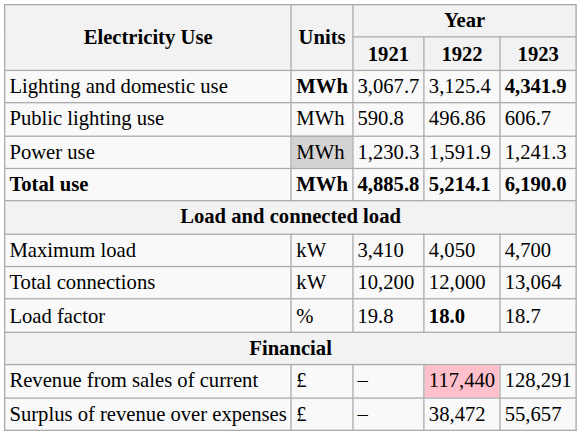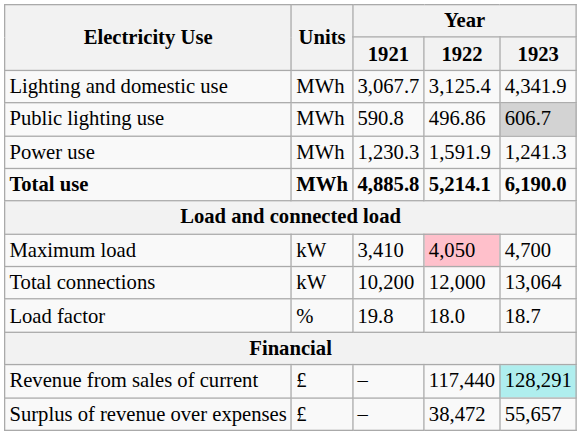(322, 86) bold -> (320, 86) normal
(536, 86) bold -> (536, 86) normal
(528, 119) no background -> (528, 119) lightgrey background
(320, 151) lightgrey background -> (320, 151) no background
(452, 250) no background -> (452, 250) pink background
(447, 315) bold -> (447, 315) normal
(462, 380) pink background -> (462, 380) no background
(538, 380) no background -> (538, 380) paleturquoise background
